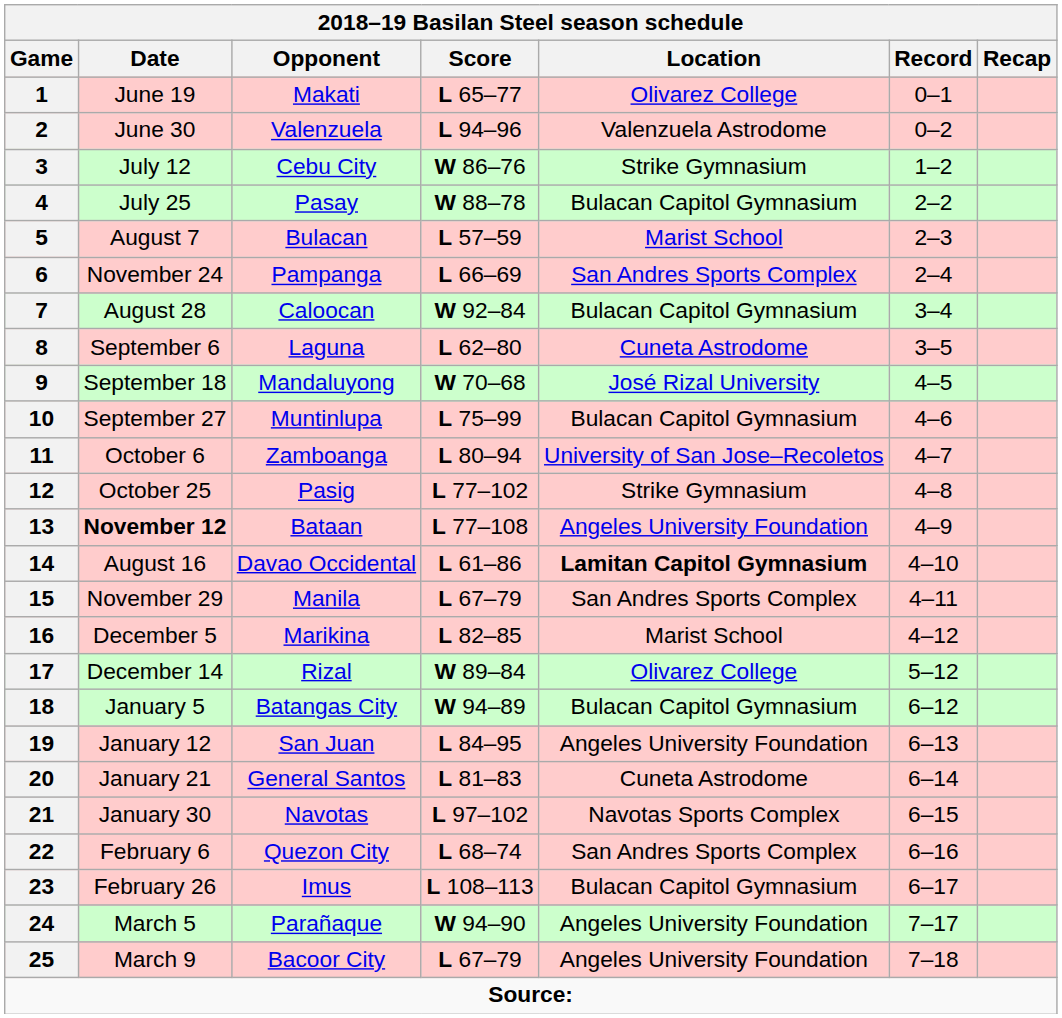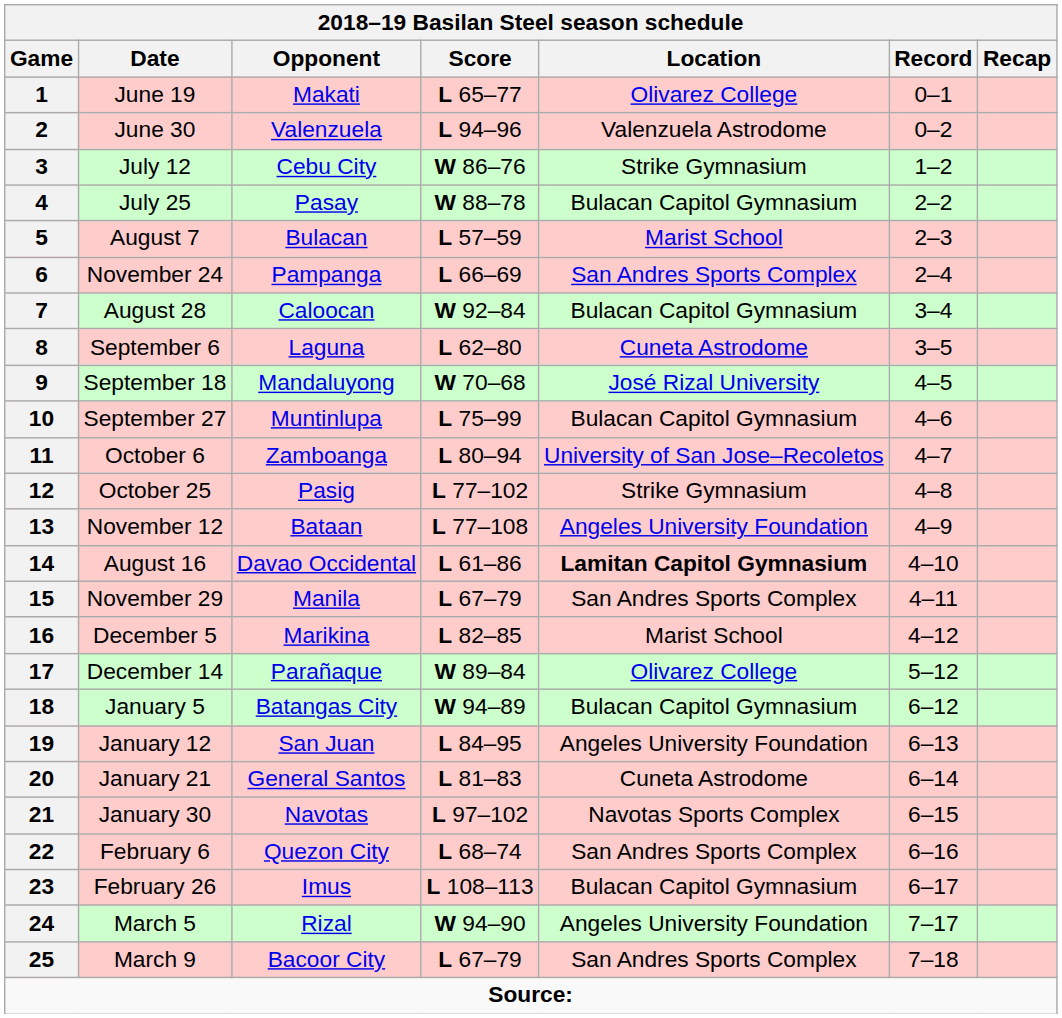(155, 526) bold -> (155, 526) normal
(326, 671) Rizal -> (326, 671) Parañaque
(326, 923) Parañaque -> (326, 923) Rizal
(714, 959) Angeles University Foundation -> (714, 959) San Andres Sports Complex
